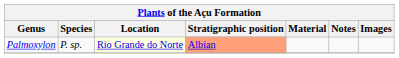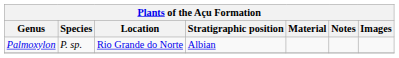(140, 45) lightyellow background -> (140, 45) no background
(202, 45) lightsalmon background -> (202, 45) no background
